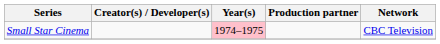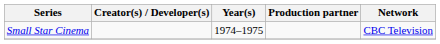(239, 30) pink background -> (239, 30) no background
